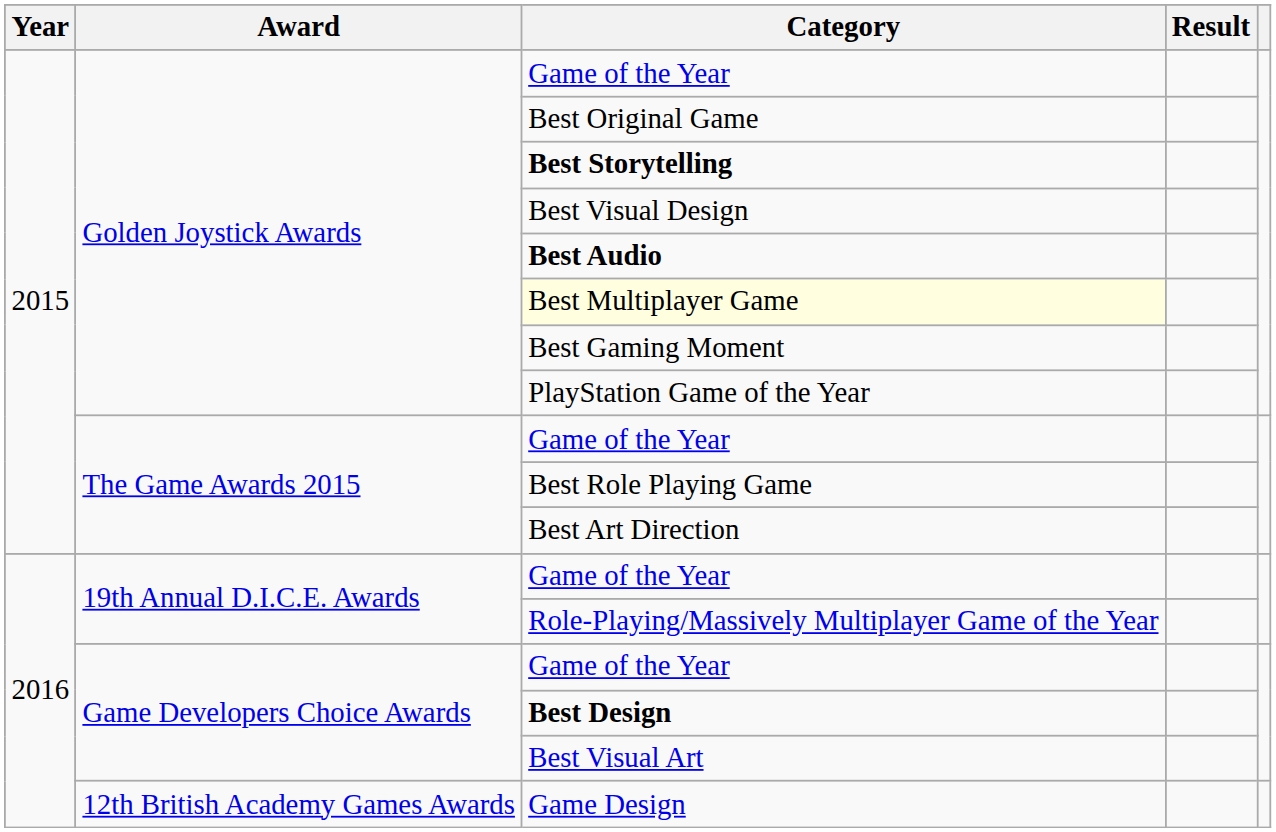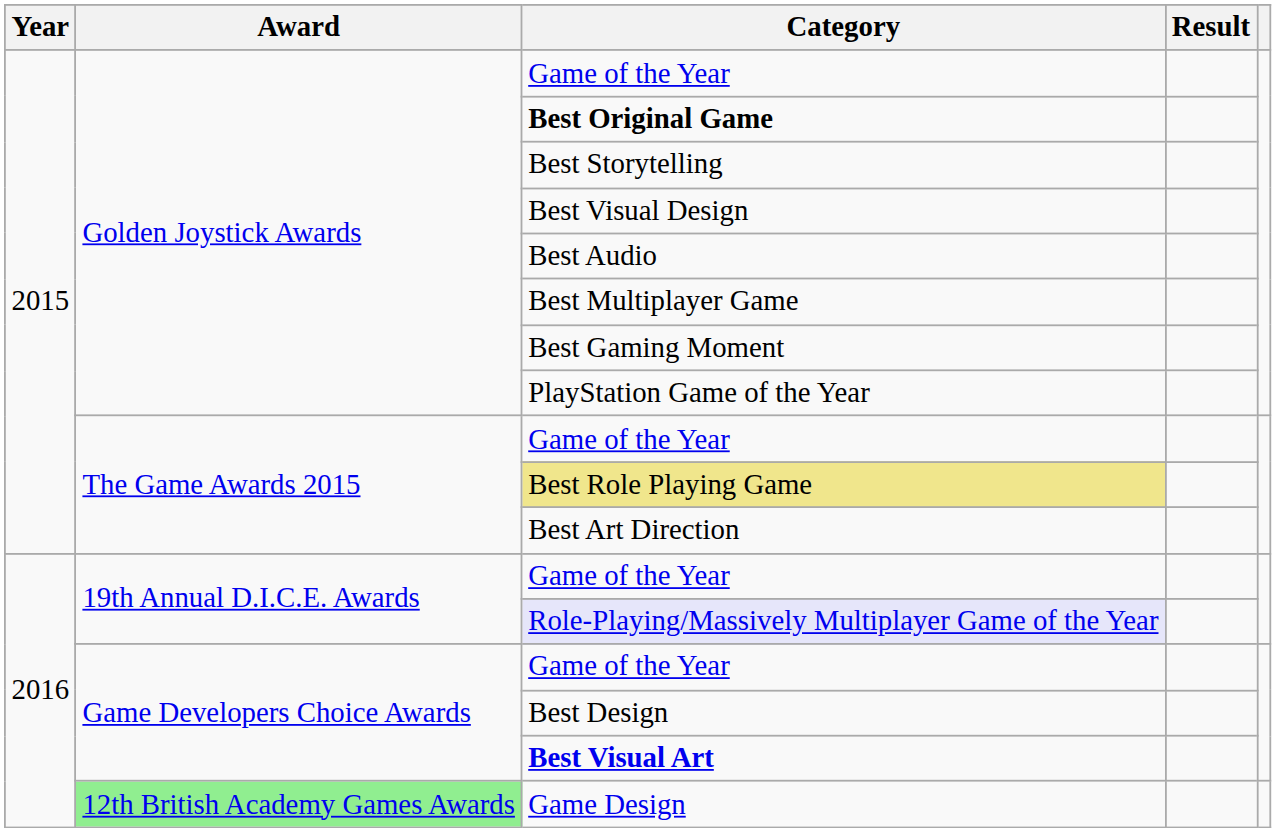(643, 118) normal -> (651, 118) bold
(630, 164) bold -> (625, 164) normal
(595, 255) bold -> (593, 255) normal
(663, 301) lightyellow background -> (663, 301) no background
(670, 484) no background -> (670, 484) khaki background
(843, 621) no background -> (843, 621) lavender background
(600, 712) bold -> (598, 712) normal
(616, 758) normal -> (621, 758) bold
(299, 803) no background -> (299, 803) lightgreen background
